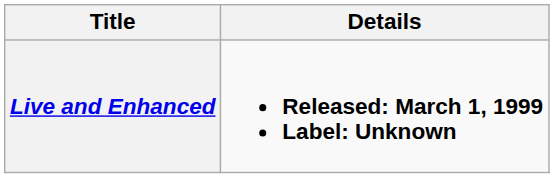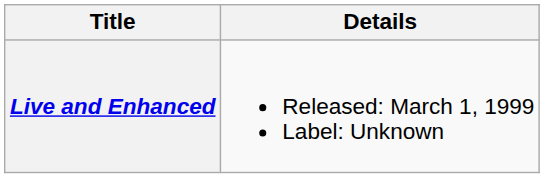(385, 119) bold -> (380, 119) normal
